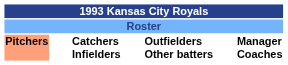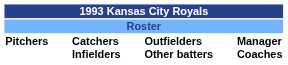(27, 42) lightsalmon background -> (27, 42) no background
